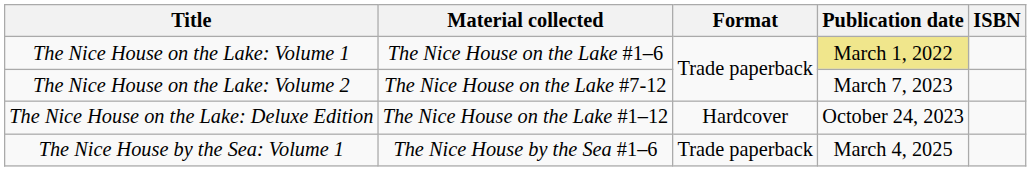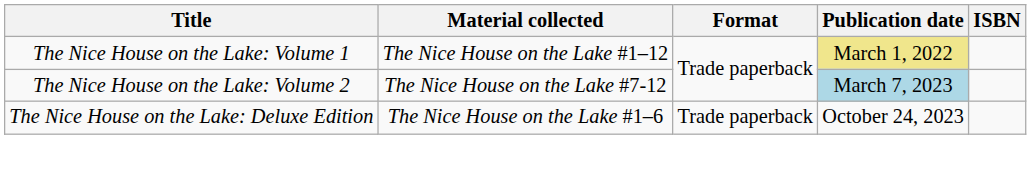(525, 52) The Nice House on the Lake #1–6 -> (525, 52) The Nice House on the Lake #1–12
(893, 85) no background -> (893, 85) lightblue background
(525, 117) The Nice House on the Lake #1–12 -> (525, 117) The Nice House on the Lake #1–6
(745, 117) Hardcover -> (745, 117) Trade paperback
- row: (191, 149)
